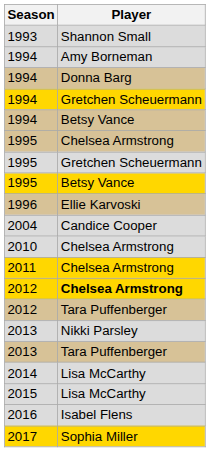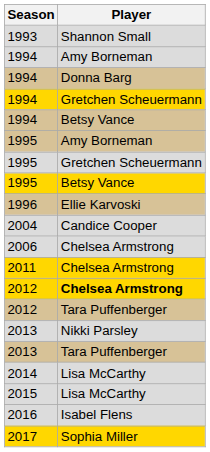(117, 141) Chelsea Armstrong -> (107, 141) Amy Borneman
(22, 246) 2010 -> (22, 246) 2006
